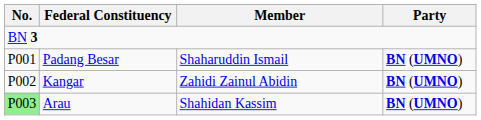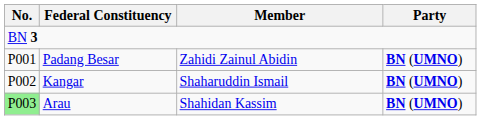(234, 59) Shaharuddin Ismail -> (238, 59) Zahidi Zainul Abidin
(238, 81) Zahidi Zainul Abidin -> (234, 81) Shaharuddin Ismail
